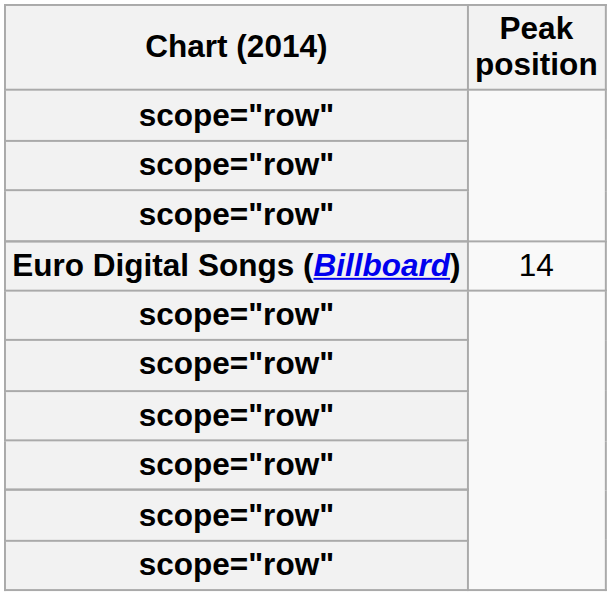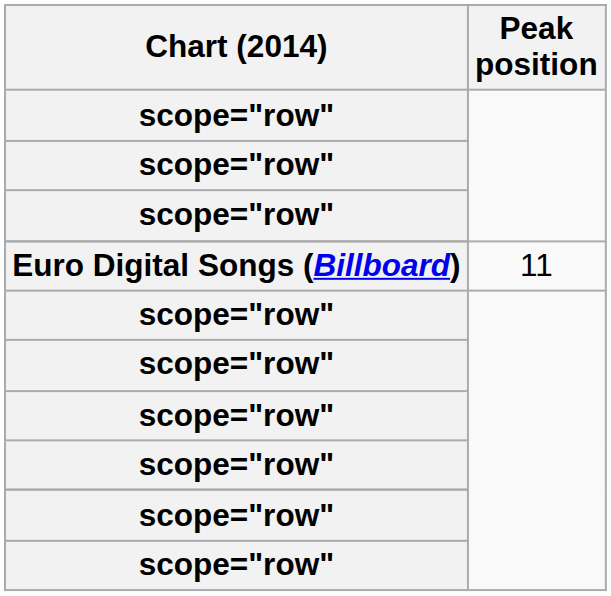(536, 264) 14 -> (536, 264) 11
